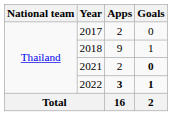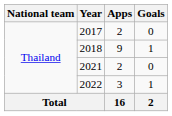(151, 66) bold -> (151, 66) normal
(120, 84) bold -> (120, 84) normal
(151, 84) bold -> (151, 84) normal
